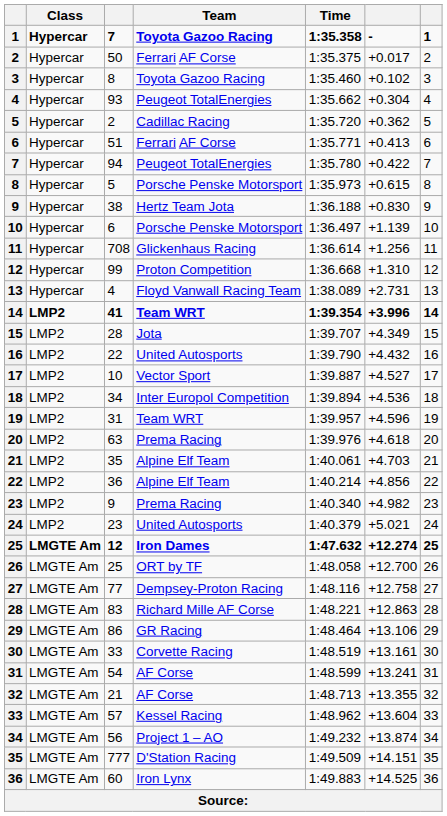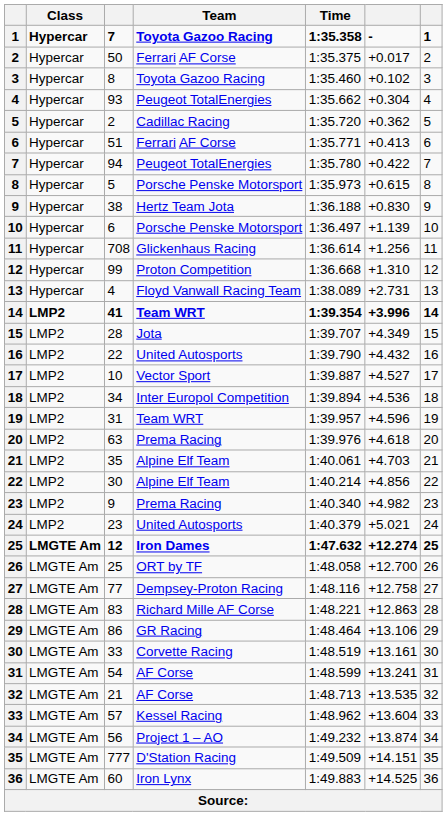(115, 482) 36 -> (115, 482) 30
(393, 694) +13.355 -> (393, 694) +13.535
